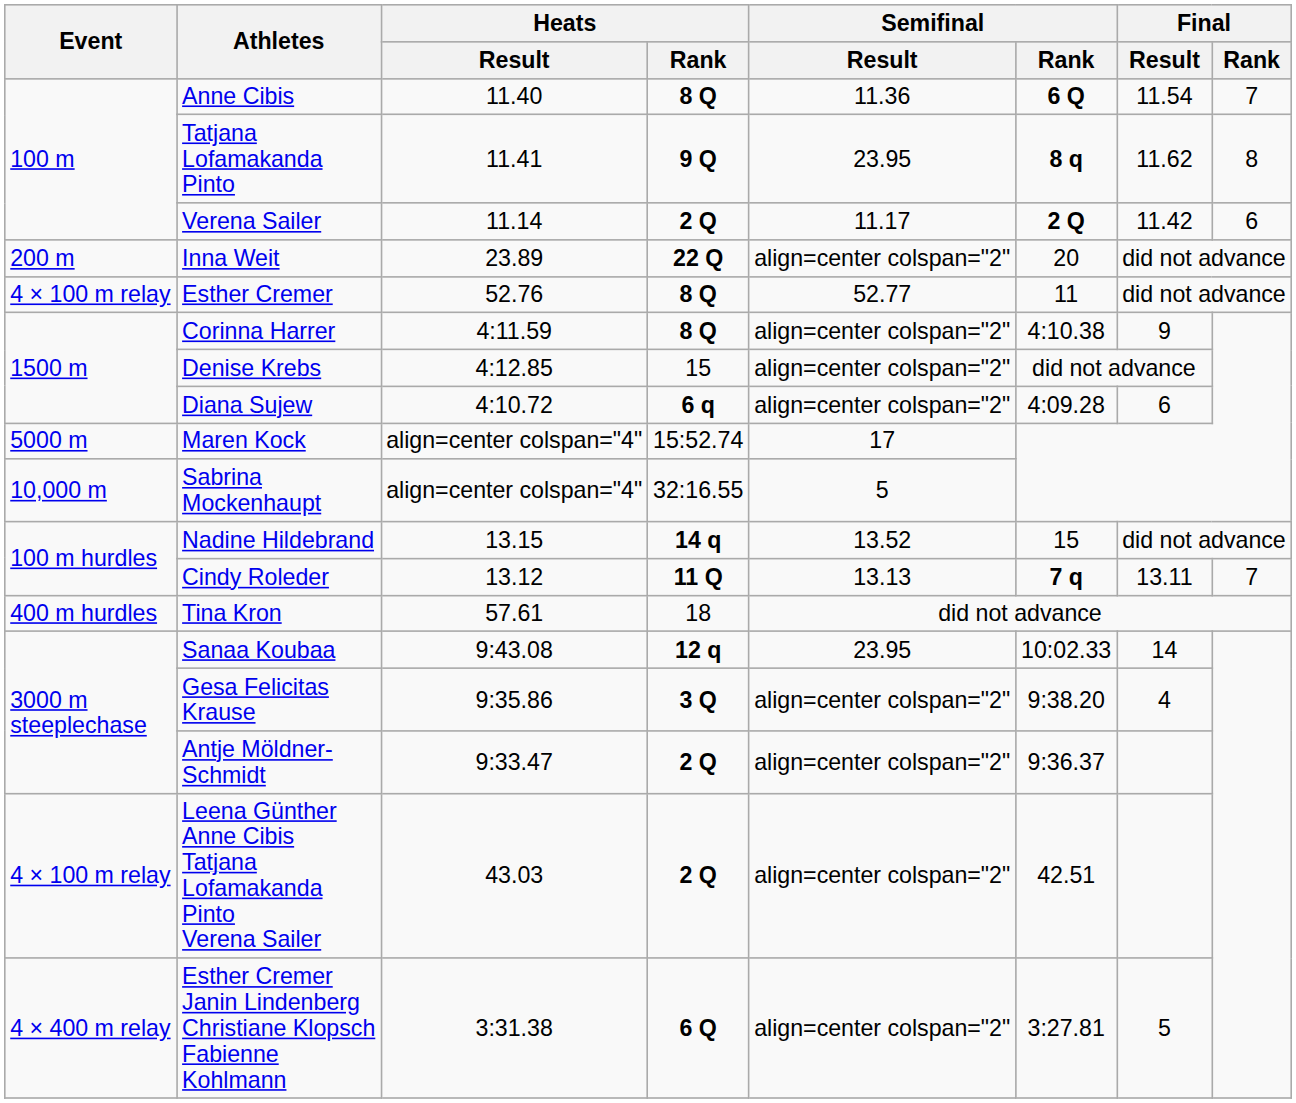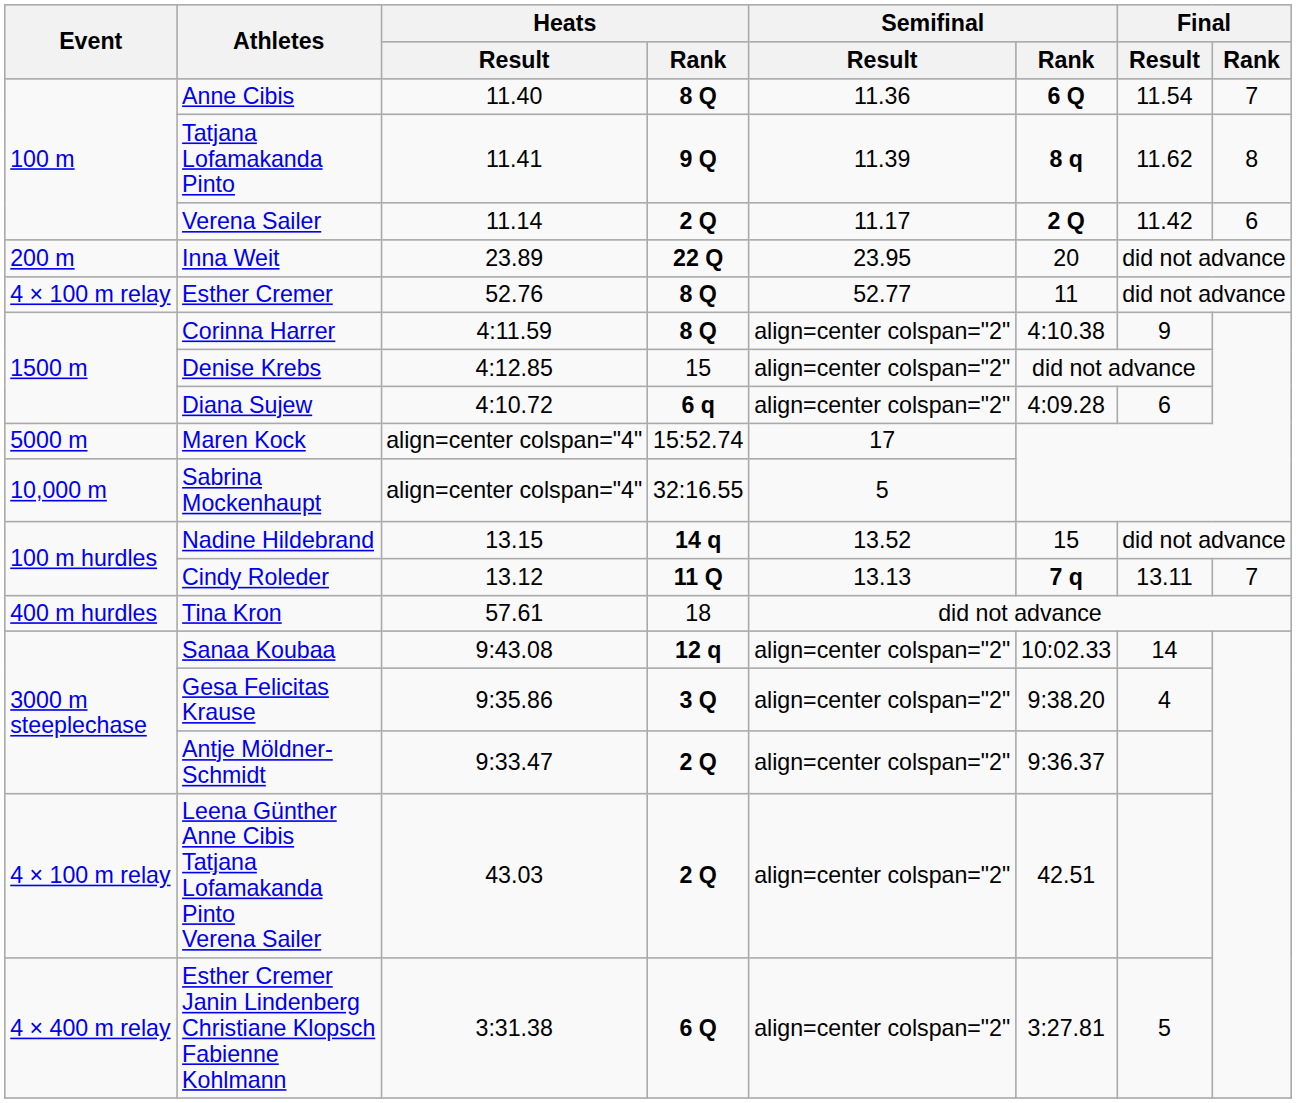(882, 159) 23.95 -> (882, 159) 11.39
(882, 258) align=center colspan="2" -> (882, 258) 23.95
(882, 650) 23.95 -> (882, 650) align=center colspan="2"
